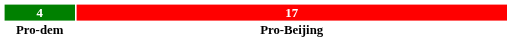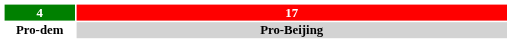(292, 30) no background -> (292, 30) lightgrey background
